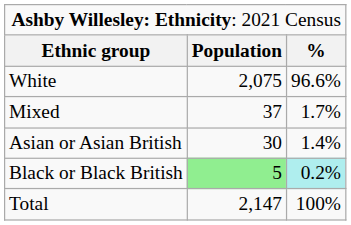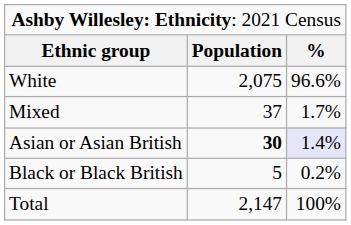(272, 142) normal -> (272, 142) bold
(321, 142) no background -> (321, 142) lavender background
(277, 173) lightgreen background -> (277, 173) no background
(321, 173) paleturquoise background -> (321, 173) no background
